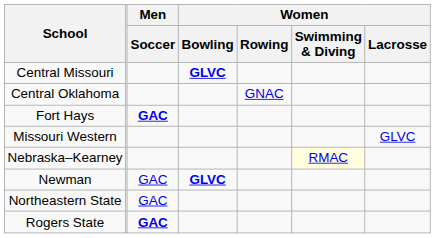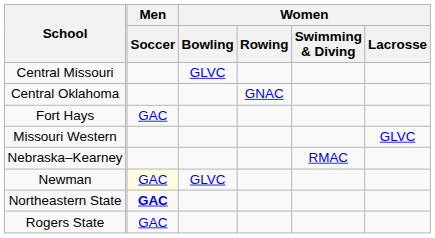(208, 72) bold -> (208, 72) normal
(153, 115) bold -> (153, 115) normal
(328, 158) lightyellow background -> (328, 158) no background
(153, 179) no background -> (153, 179) lightyellow background
(208, 179) bold -> (208, 179) normal
(153, 200) normal -> (153, 200) bold
(153, 222) bold -> (153, 222) normal
